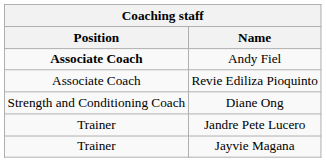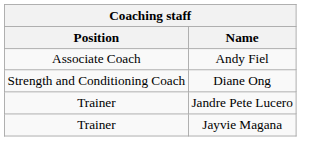(96, 59) bold -> (96, 59) normal
- row: (255, 81)
